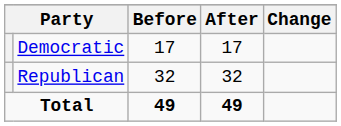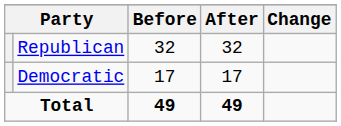rows swapped: (71, 77) <-> (71, 48)
